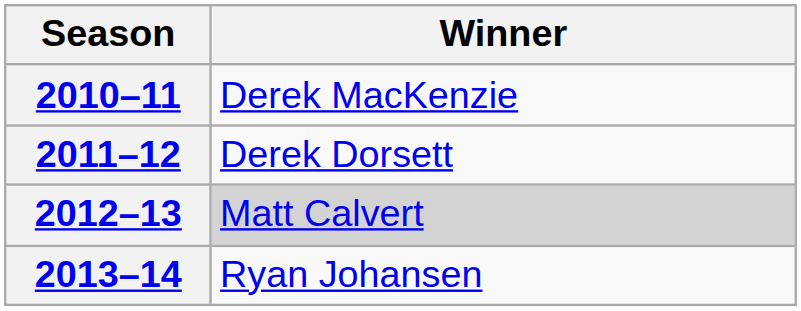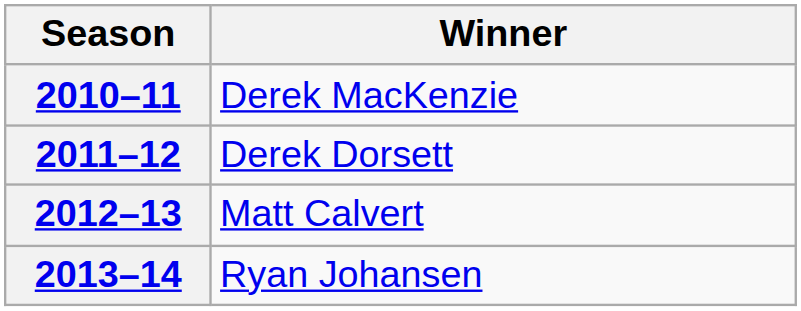(322, 214) lightgrey background -> (322, 214) no background
